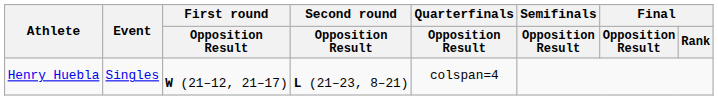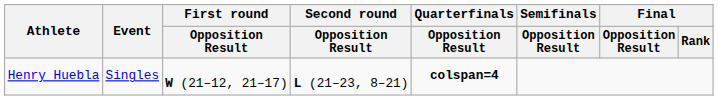(464, 76) normal -> (464, 76) bold
